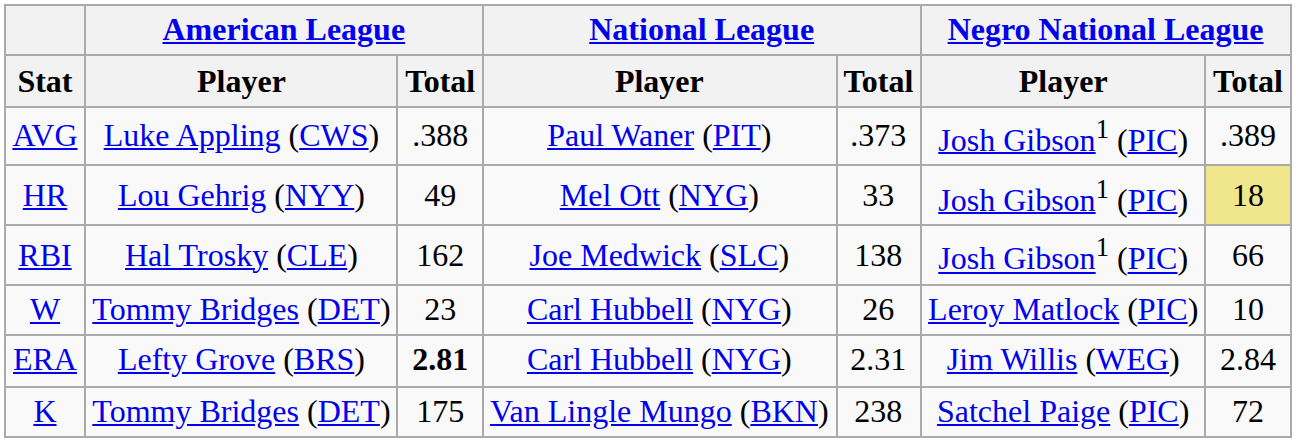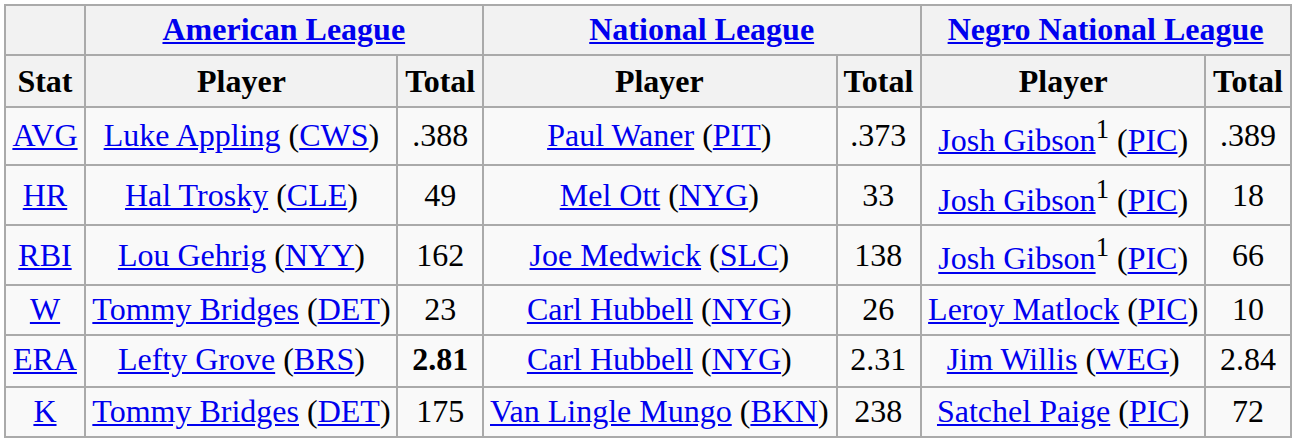(241, 195) Lou Gehrig (NYY) -> (241, 195) Hal Trosky (CLE)
(1248, 195) khaki background -> (1248, 195) no background
(241, 254) Hal Trosky (CLE) -> (241, 254) Lou Gehrig (NYY)
